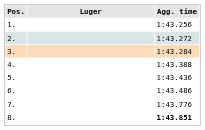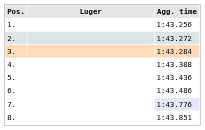(174, 104) no background -> (174, 104) lavender background
(174, 117) bold -> (174, 117) normal
